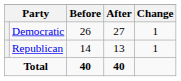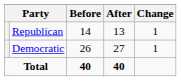rows swapped: (38, 31) <-> (38, 48)
